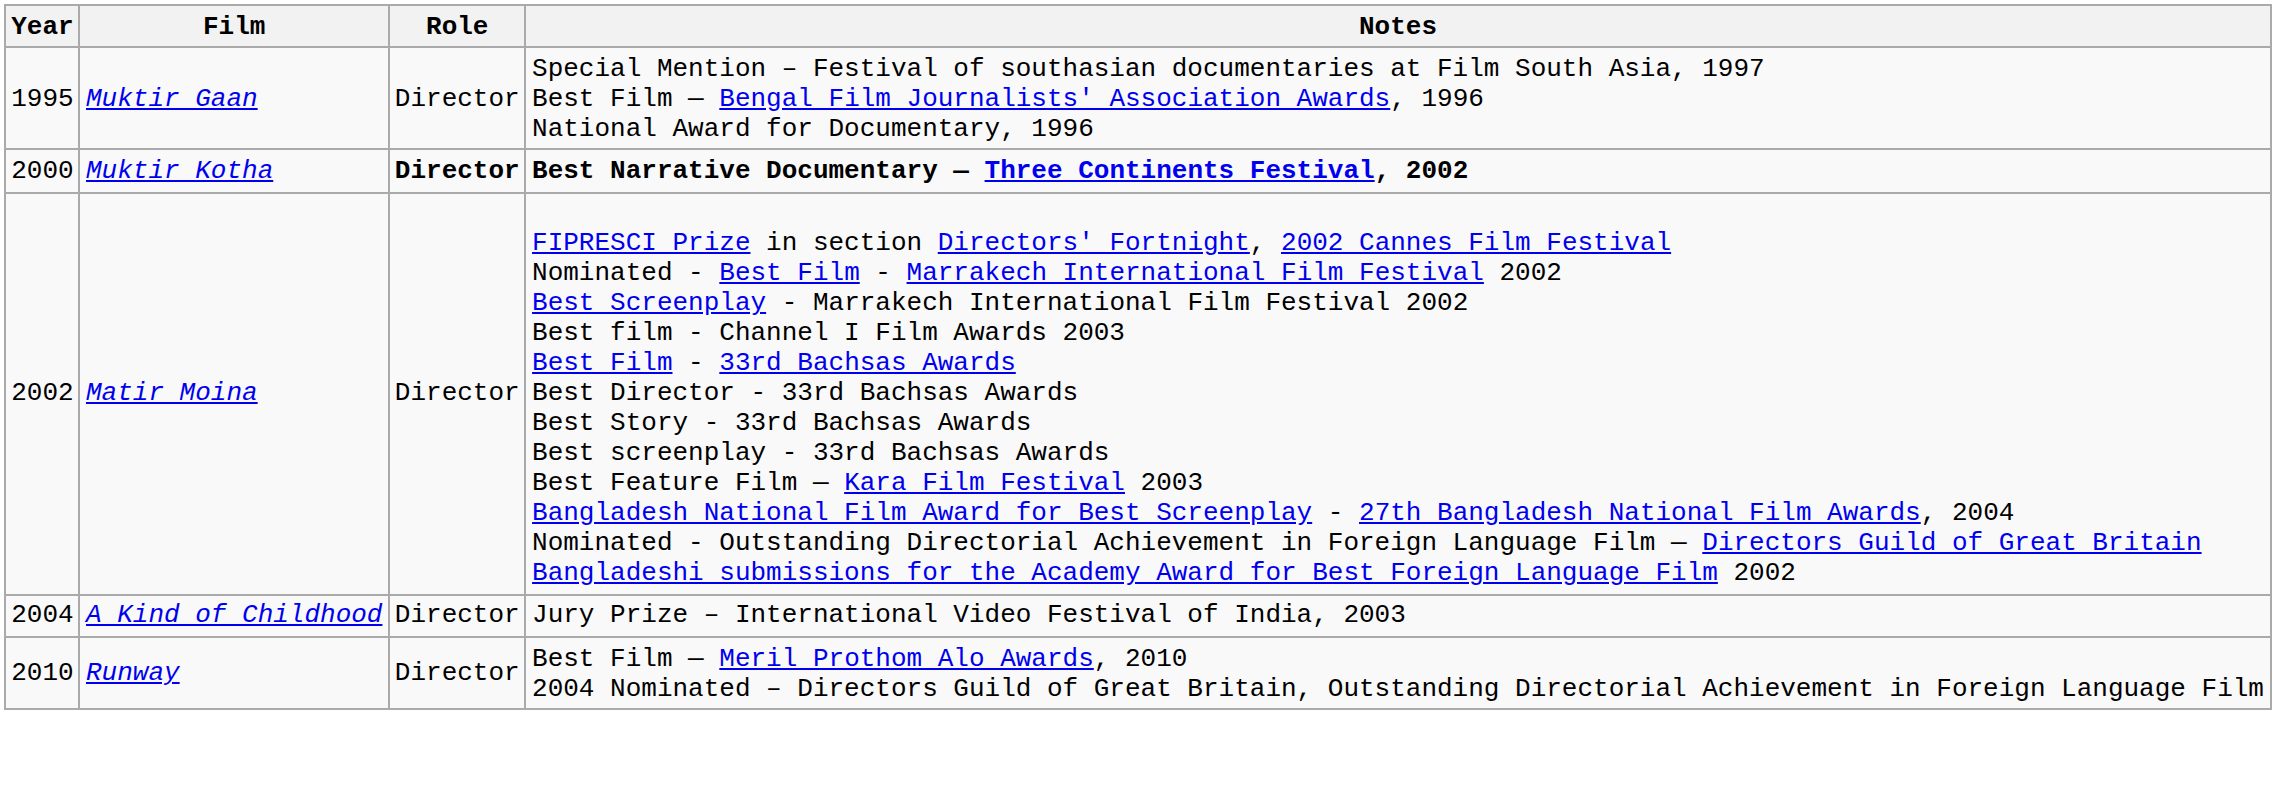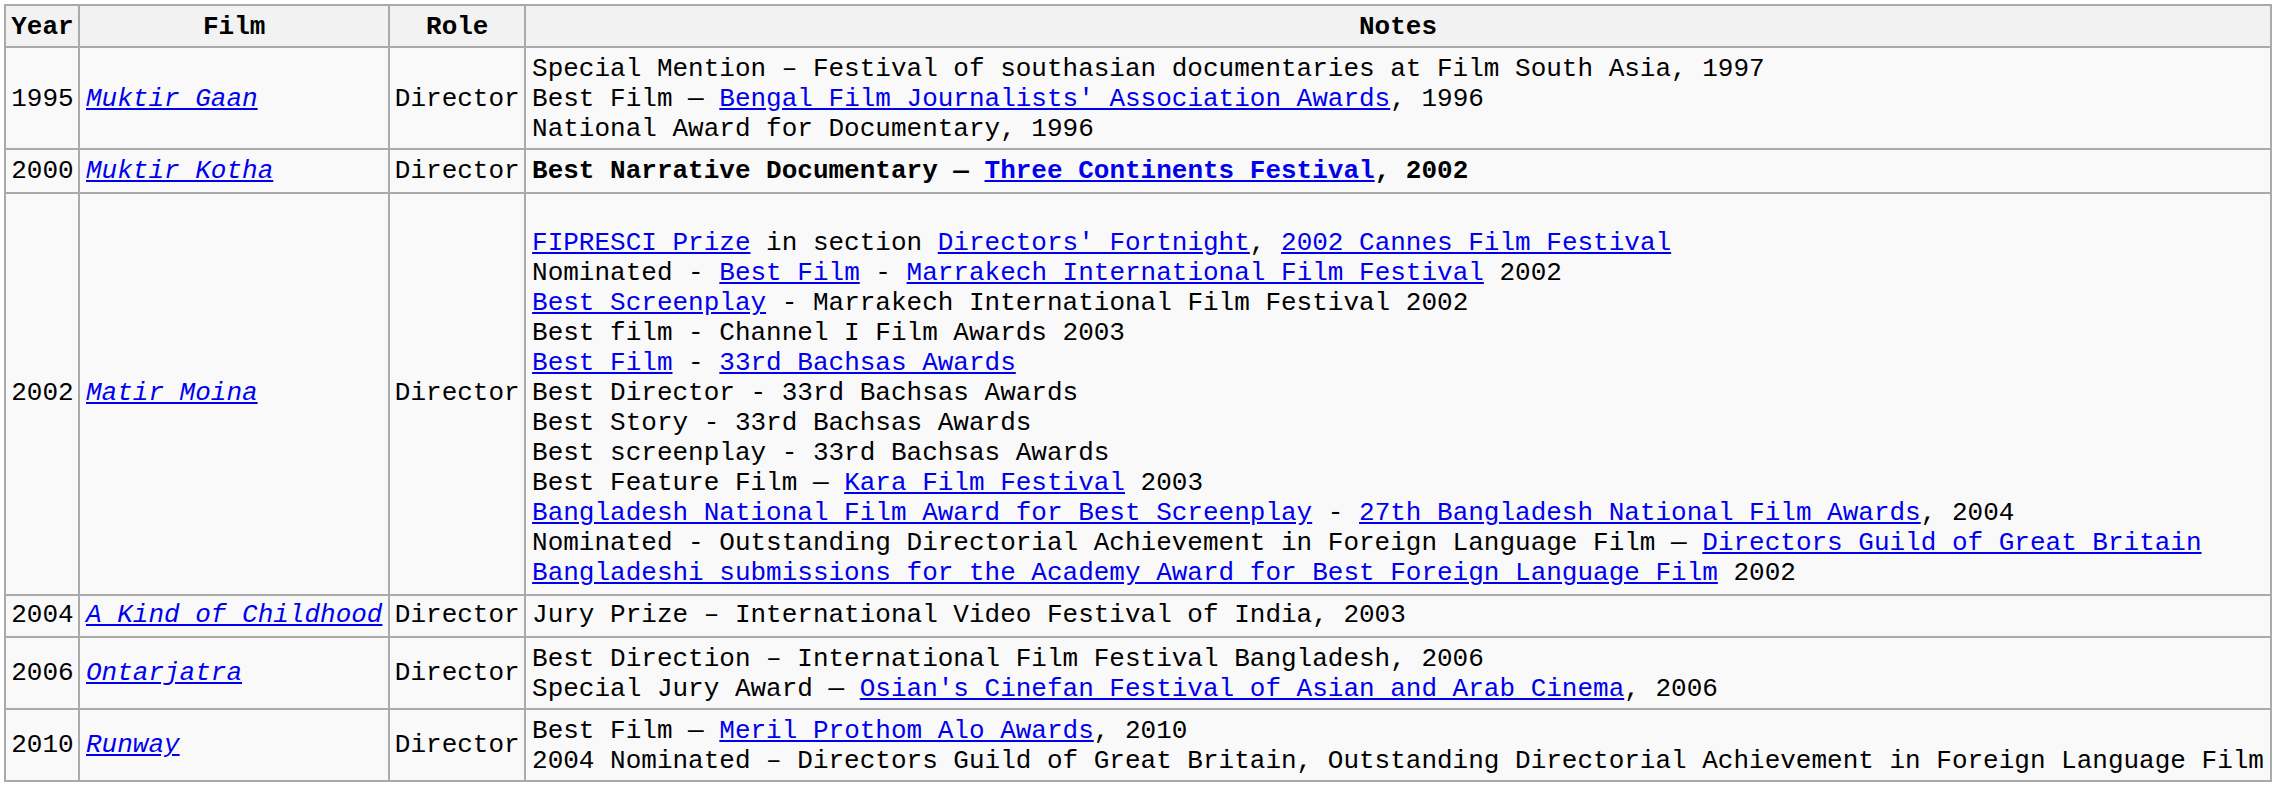(457, 171) bold -> (457, 171) normal
+ row: (164, 673)
